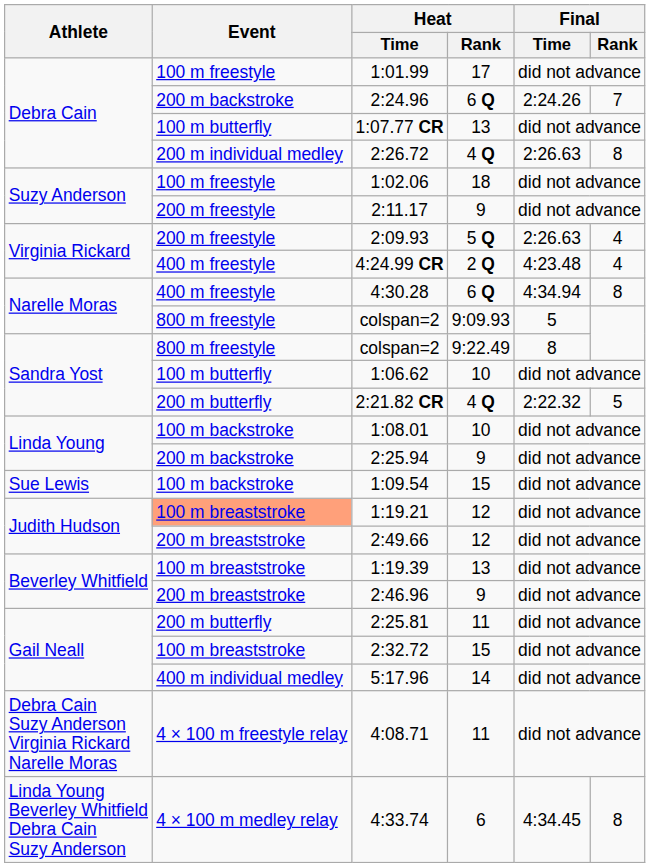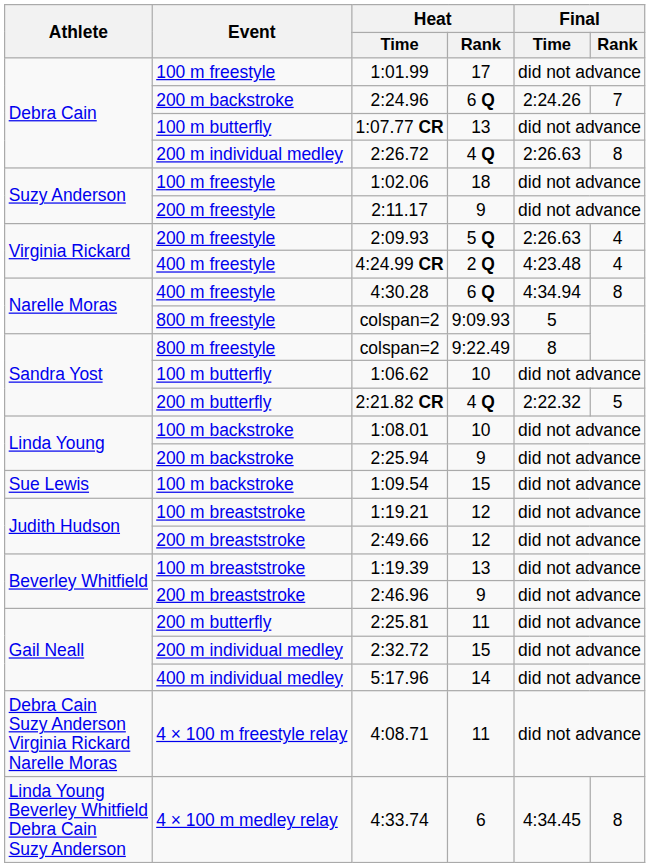(231, 513) lightsalmon background -> (231, 513) no background
(231, 650) 100 m breaststroke -> (250, 650) 200 m individual medley
